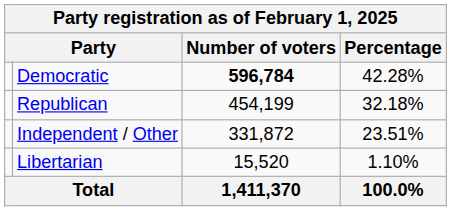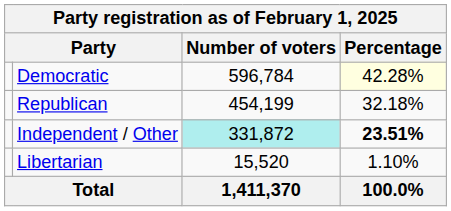(261, 76) bold -> (261, 76) normal
(393, 76) no background -> (393, 76) lightyellow background
(261, 133) no background -> (261, 133) paleturquoise background
(393, 133) normal -> (393, 133) bold
